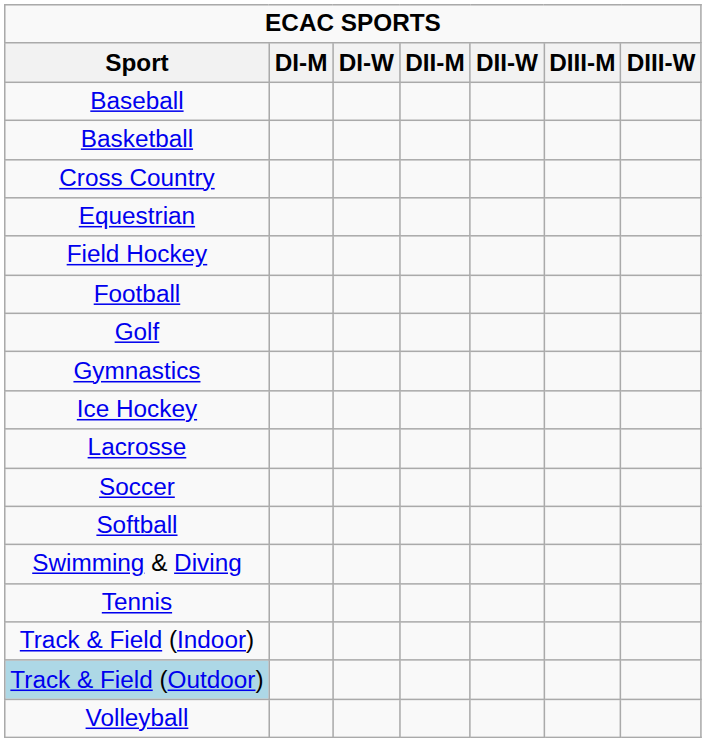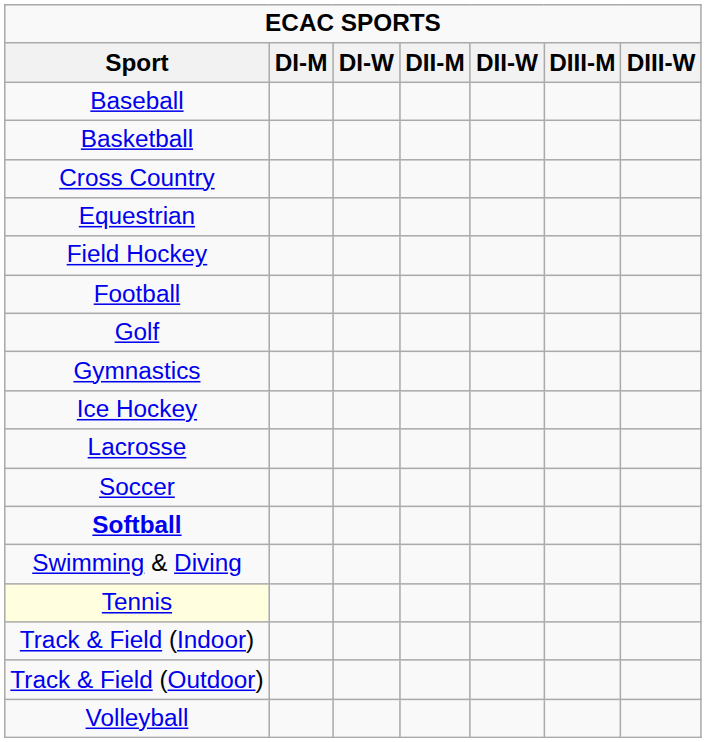(137, 525) normal -> (137, 525) bold
(137, 602) no background -> (137, 602) lightyellow background
(137, 679) lightblue background -> (137, 679) no background
